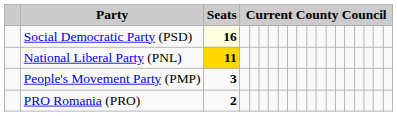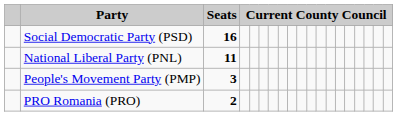(230, 36) lightyellow background -> (230, 36) no background
(230, 57) gold background -> (230, 57) no background
